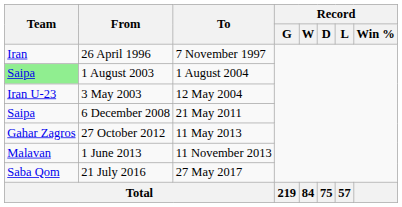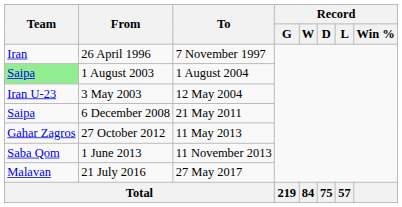(29, 152) Malavan -> (33, 152) Saba Qom
(33, 172) Saba Qom -> (29, 172) Malavan
